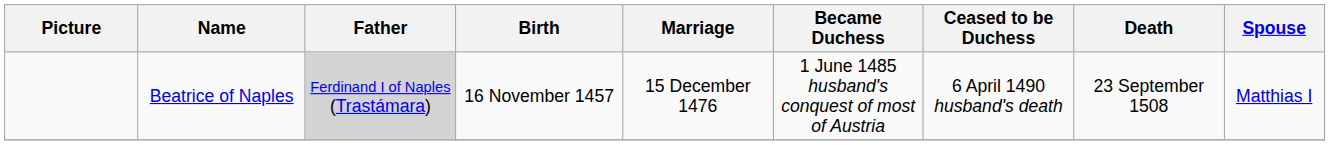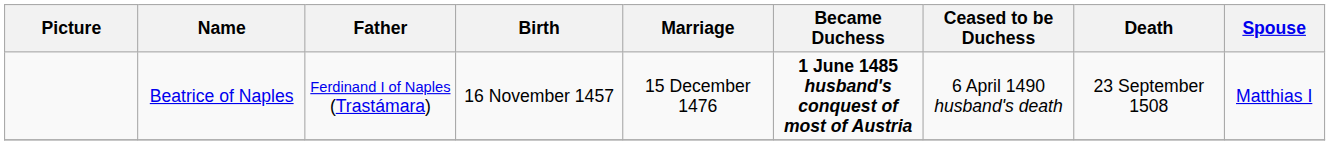(380, 96) lightgrey background -> (380, 96) no background
(848, 95) normal -> (848, 95) bold
